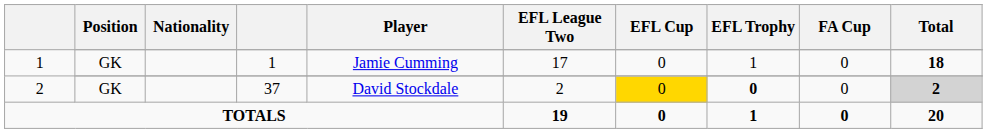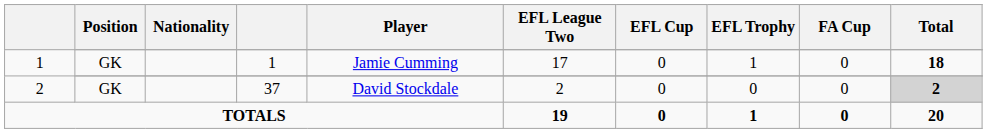(662, 89) gold background -> (662, 89) no background
(753, 89) bold -> (753, 89) normal
